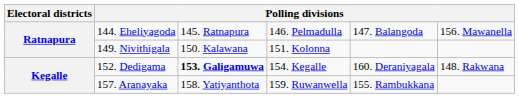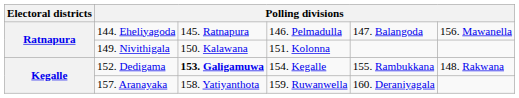(394, 66) 160. Deraniyagala -> (393, 66) 155. Rambukkana
(393, 84) 155. Rambukkana -> (394, 84) 160. Deraniyagala
